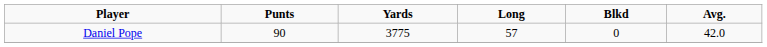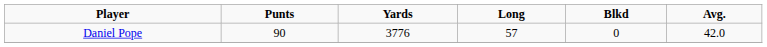(398, 33) 3775 -> (398, 33) 3776
